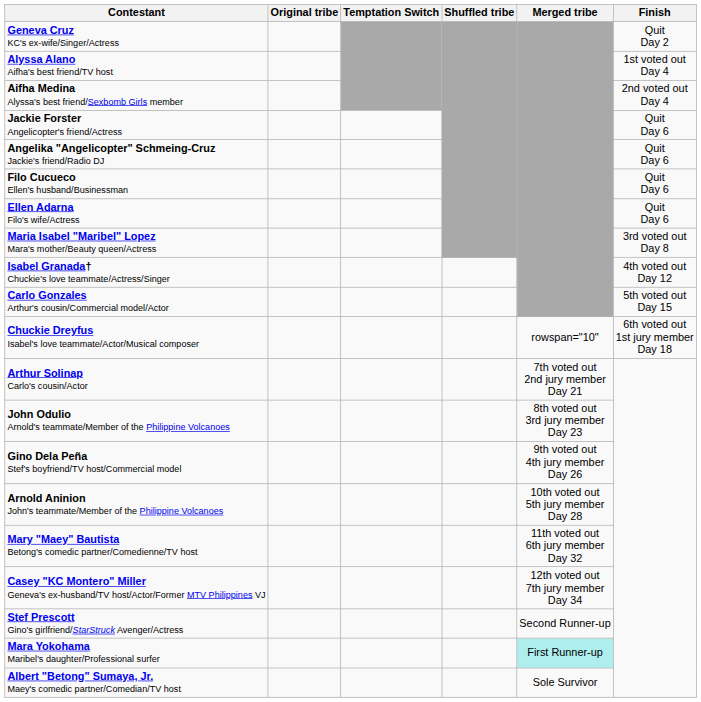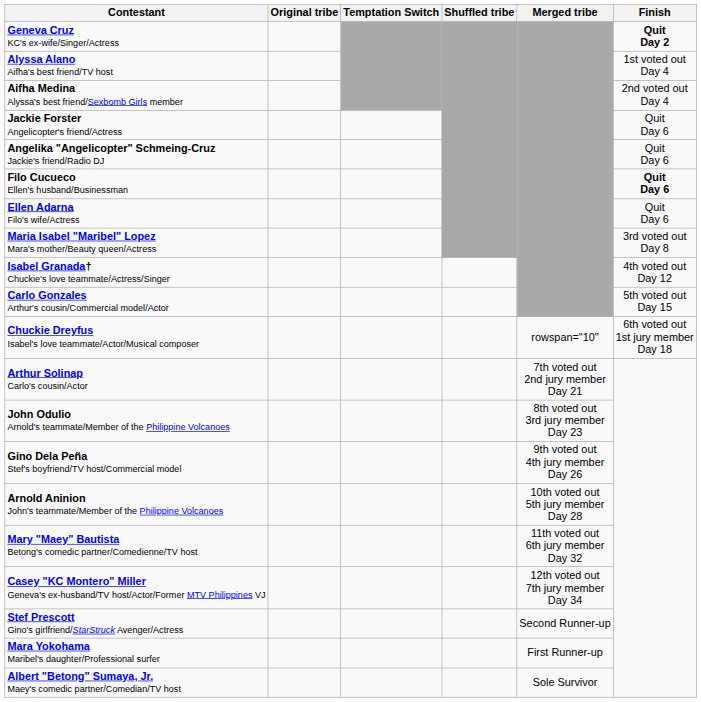(655, 36) normal -> (655, 36) bold
(655, 183) normal -> (655, 183) bold
(565, 653) paleturquoise background -> (565, 653) no background
